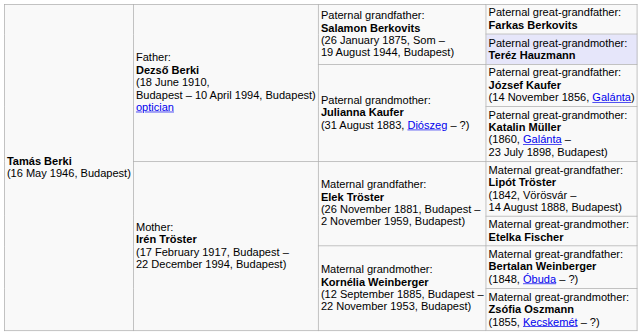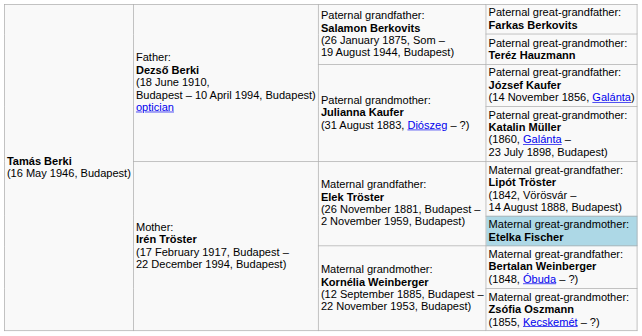(558, 49) lavender background -> (558, 49) no background
(559, 231) no background -> (559, 231) lightblue background
